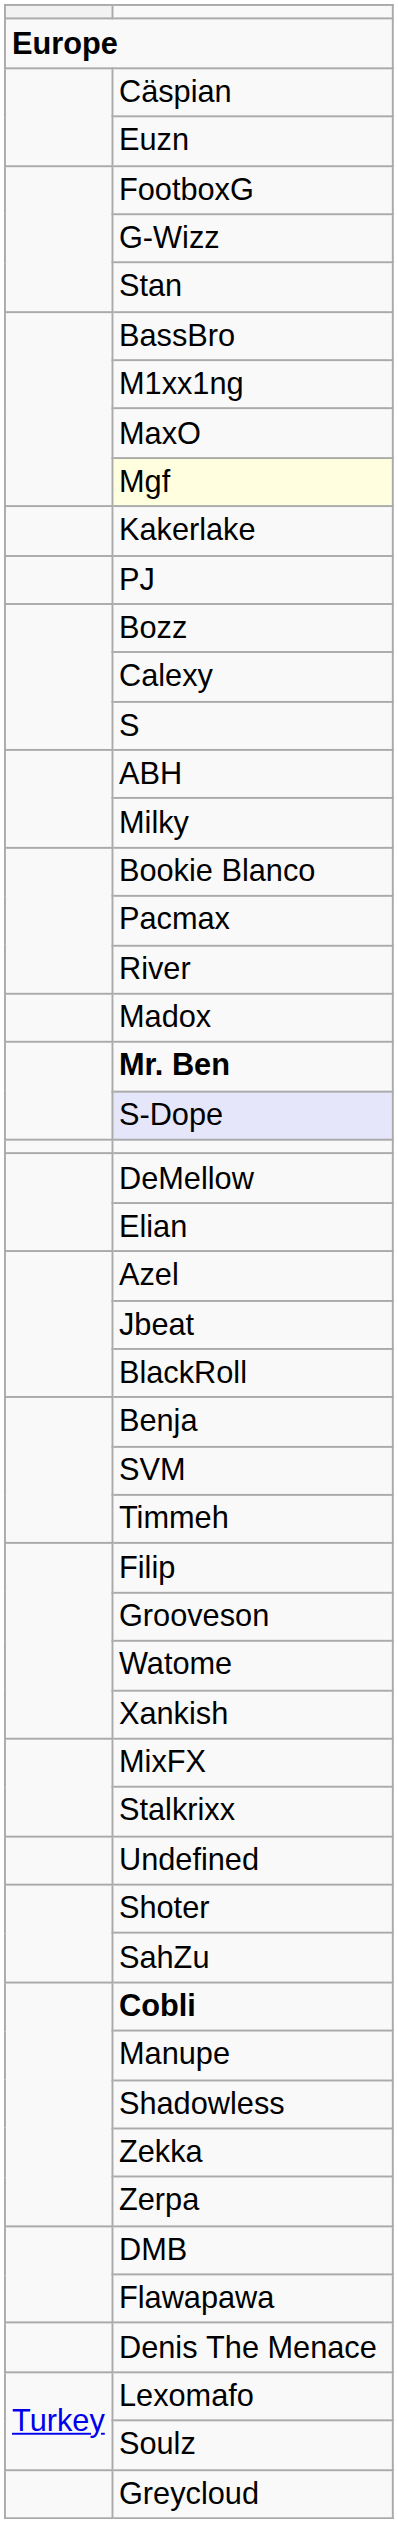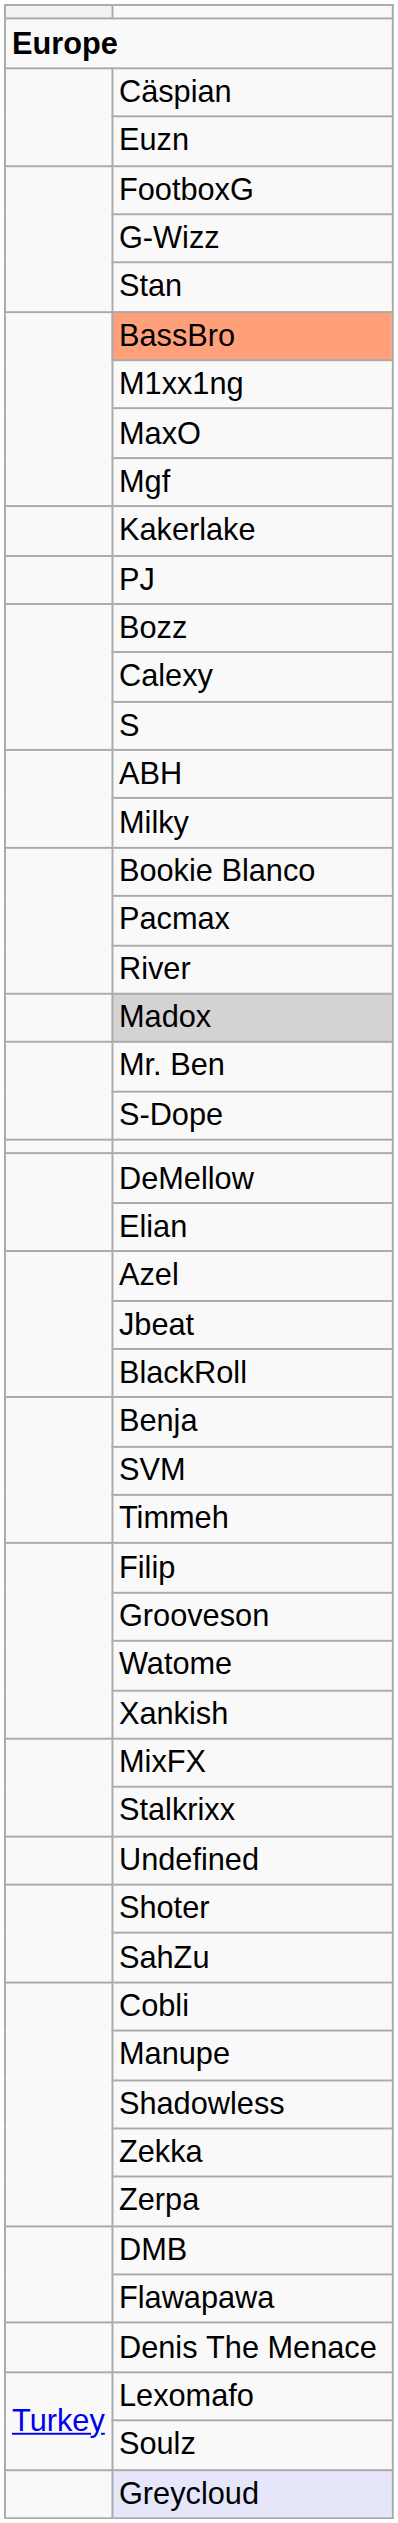(177, 335) no background -> (177, 335) lightsalmon background
(145, 481) lightyellow background -> (145, 481) no background
(165, 1017) no background -> (165, 1017) lightgrey background
(174, 1066) bold -> (172, 1066) normal
(171, 1114) lavender background -> (171, 1114) no background
(157, 2005) bold -> (154, 2005) normal
(189, 2493) no background -> (189, 2493) lavender background
